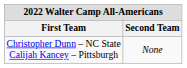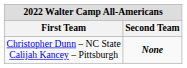(152, 50) normal -> (152, 50) bold
